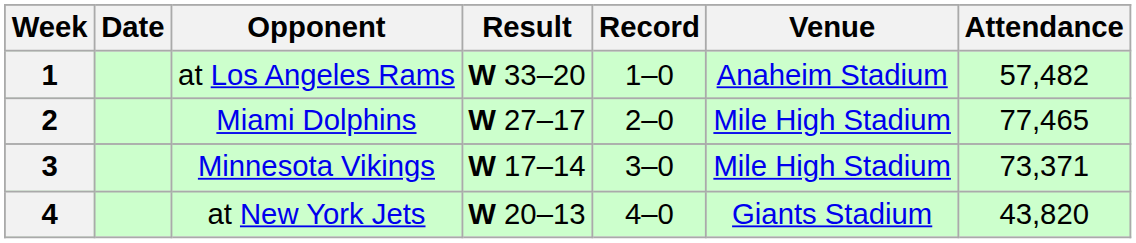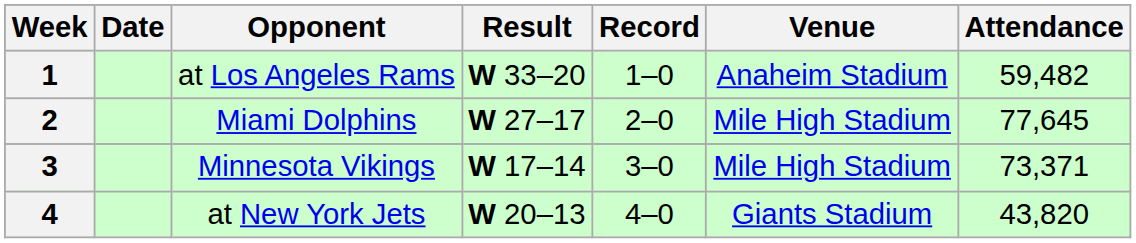(1044, 74) 57,482 -> (1044, 74) 59,482
(1044, 120) 77,465 -> (1044, 120) 77,645
